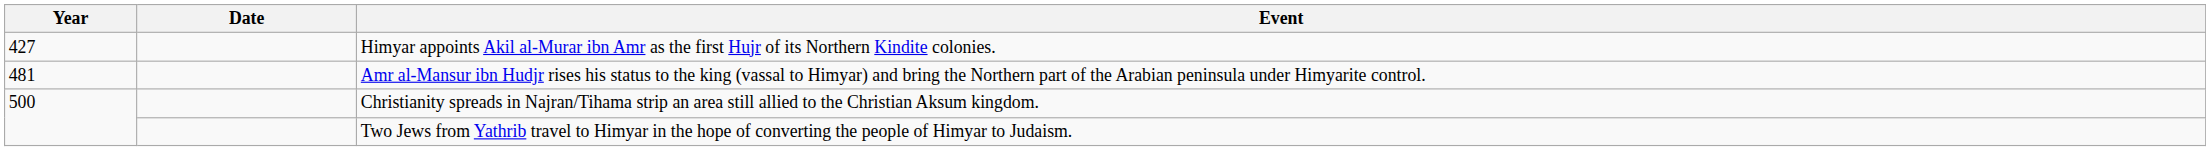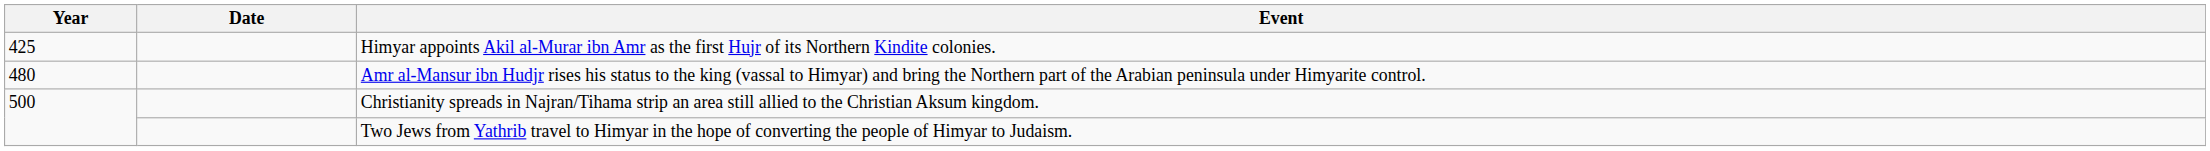(22, 46) 427 -> (22, 46) 425
(22, 74) 481 -> (22, 74) 480
